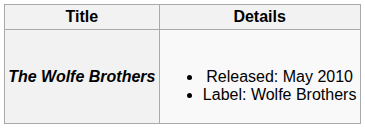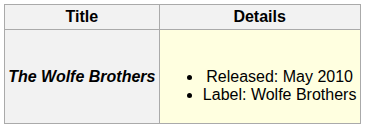(260, 86) no background -> (260, 86) lightyellow background
